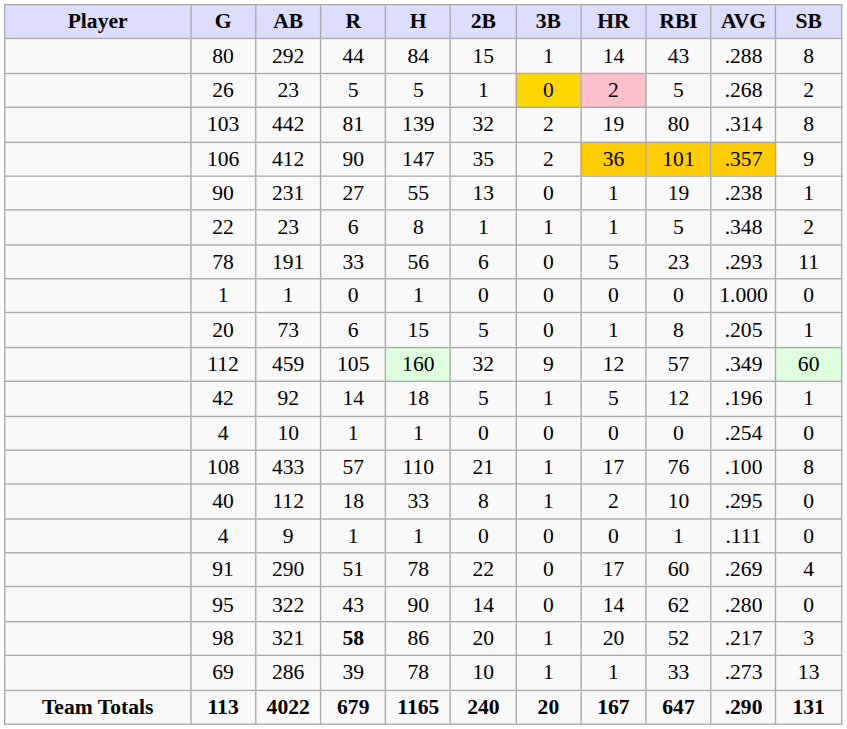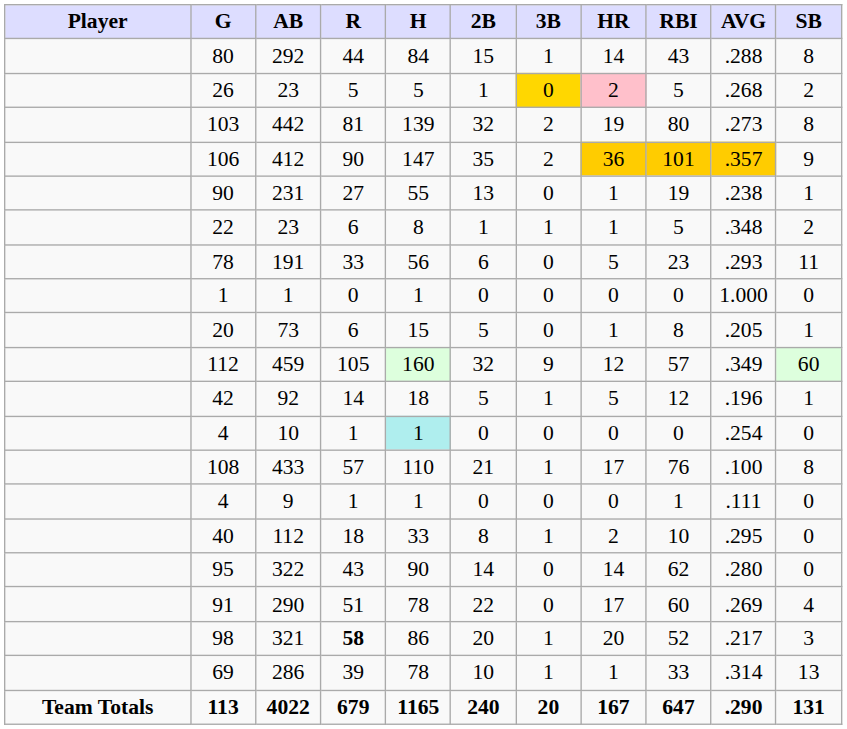(744, 124) .314 -> (744, 124) .273
(418, 432) no background -> (418, 432) paleturquoise background
rows swapped: (223, 501) <-> (223, 535)
rows swapped: (223, 569) <-> (223, 603)
(744, 672) .273 -> (744, 672) .314
